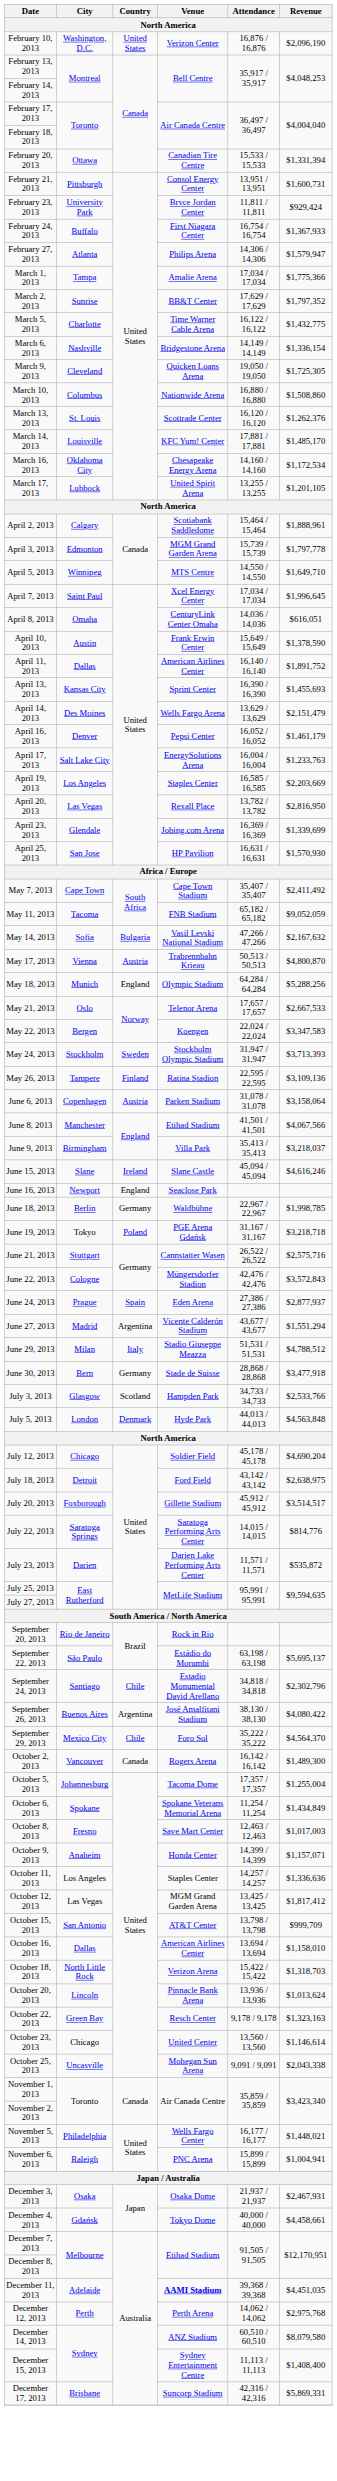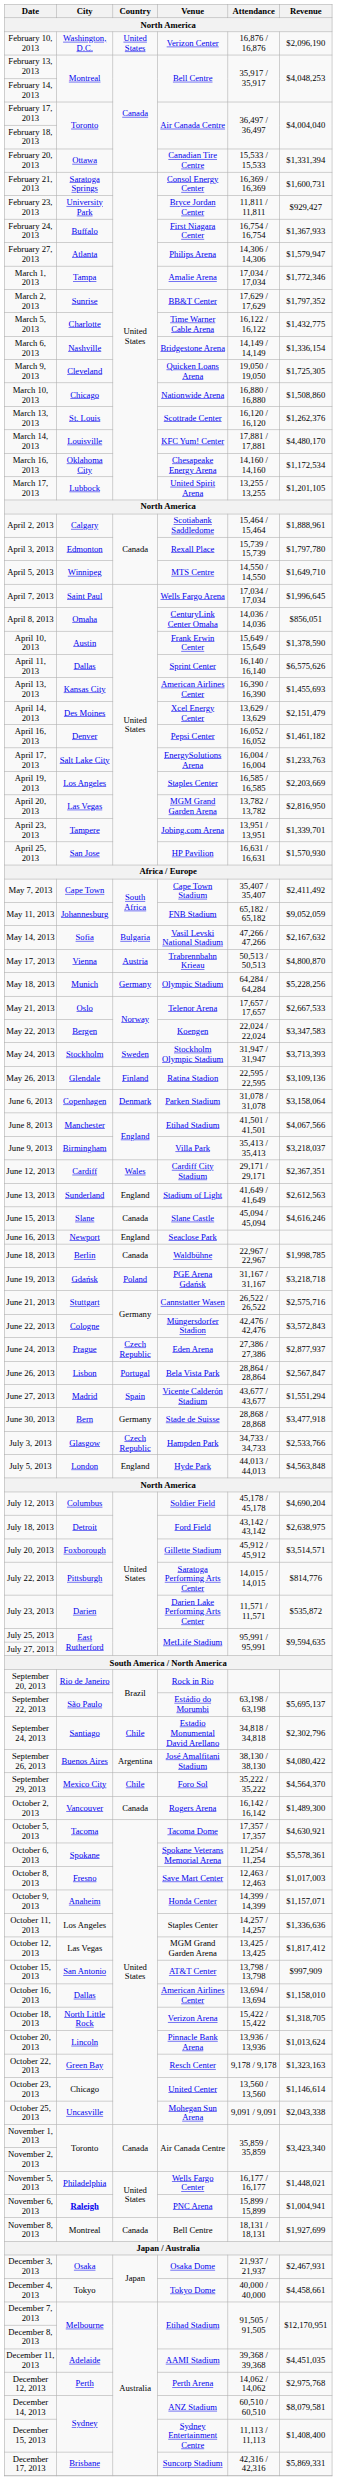(85, 184) Pittsburgh -> (85, 184) Saratoga Springs
(254, 184) 13,951 / 13,951 -> (254, 184) 16,369 / 16,369
(306, 207) $929,424 -> (306, 207) $929,427
(306, 277) $1,775,366 -> (306, 277) $1,772,346
(85, 394) Columbus -> (85, 394) Chicago
(306, 441) $1,485,170 -> (306, 441) $4,480,170
(193, 549) MGM Grand Garden Arena -> (193, 549) Rexall Place
(306, 549) $1,797,778 -> (306, 549) $1,797,780
(193, 596) Xcel Energy Center -> (193, 596) Wells Fargo Arena
(306, 619) $616,051 -> (306, 619) $856,051
(193, 666) American Airlines Center -> (193, 666) Sprint Center
(306, 666) $1,891,752 -> (306, 666) $6,575,626
(193, 689) Sprint Center -> (193, 689) American Airlines Center
(193, 713) Wells Fargo Arena -> (193, 713) Xcel Energy Center
(306, 736) $1,461,179 -> (306, 736) $1,461,182
(193, 806) Rexall Place -> (193, 806) MGM Grand Garden Arena
(85, 830) Glendale -> (85, 830) Tampere
(254, 830) 16,369 / 16,369 -> (254, 830) 13,951 / 13,951
(306, 830) $1,339,699 -> (306, 830) $1,339,701
(85, 914) Tacoma -> (85, 914) Johannesburg
(135, 984) England -> (135, 984) Germany
(306, 984) $5,288,256 -> (306, 984) $5,228,256
(85, 1078) Tampere -> (85, 1078) Glendale
(135, 1101) Austria -> (135, 1101) Denmark
+ row: (30, 1171)
+ row: (30, 1195)
(135, 1171) Ireland -> (135, 1218) Canada
(135, 1209) Germany -> (135, 1255) Canada
(85, 1232) Tokyo -> (85, 1279) Gdańsk
(135, 1302) Spain -> (135, 1349) Czech Republic
+ row: (30, 1372)
(135, 1326) Argentina -> (135, 1396) Spain
- row: (30, 1349)
(135, 1396) Scotland -> (135, 1443) Czech Republic
(135, 1419) Denmark -> (135, 1466) England
(85, 1456) Chicago -> (85, 1503) Columbus
(306, 1503) $3,514,517 -> (306, 1550) $3,514,571
(85, 1532) Saratoga Springs -> (85, 1578) Pittsburgh
(85, 1784) Johannesburg -> (85, 1831) Tacoma
(306, 1784) $1,255,004 -> (306, 1831) $4,630,921
(306, 1808) $1,434,849 -> (306, 1855) $5,578,361
(306, 1925) $999,709 -> (306, 1972) $997,909
(306, 1972) $1,318,703 -> (306, 2019) $1,318,705
(85, 2159) normal -> (85, 2206) bold
+ row: (30, 2229)
(85, 2220) Gdańsk -> (85, 2290) Tokyo
(193, 2290) bold -> (193, 2360) normal
(306, 2337) $8,079,580 -> (306, 2407) $8,079,581
